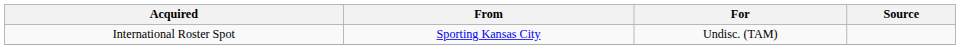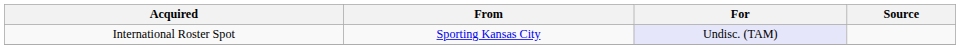(740, 34) no background -> (740, 34) lavender background
